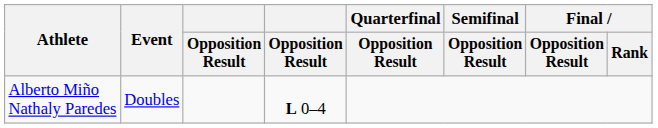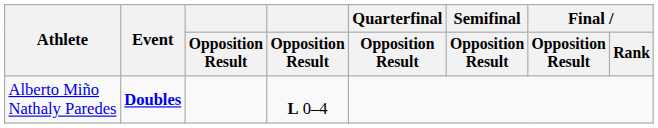(152, 99) normal -> (153, 99) bold
